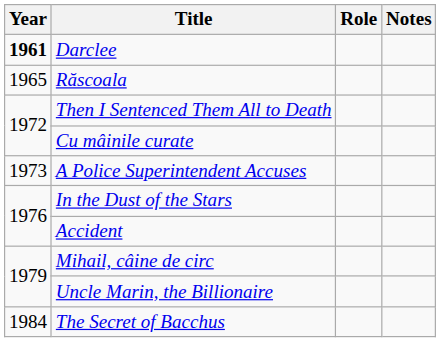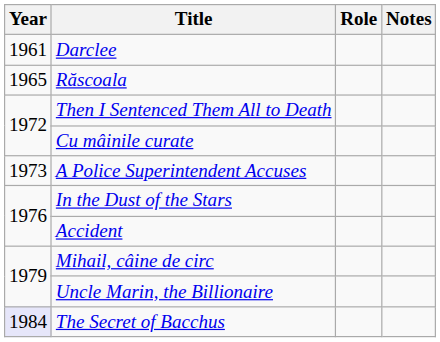(28, 49) bold -> (28, 49) normal
(28, 321) no background -> (28, 321) lavender background
